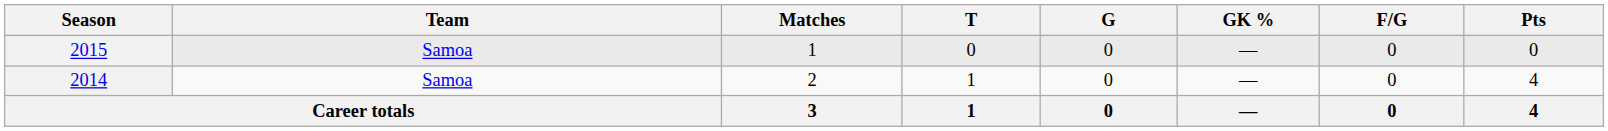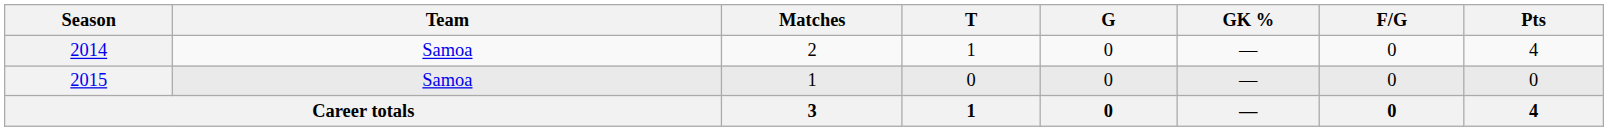rows swapped: (89, 80) <-> (89, 50)
